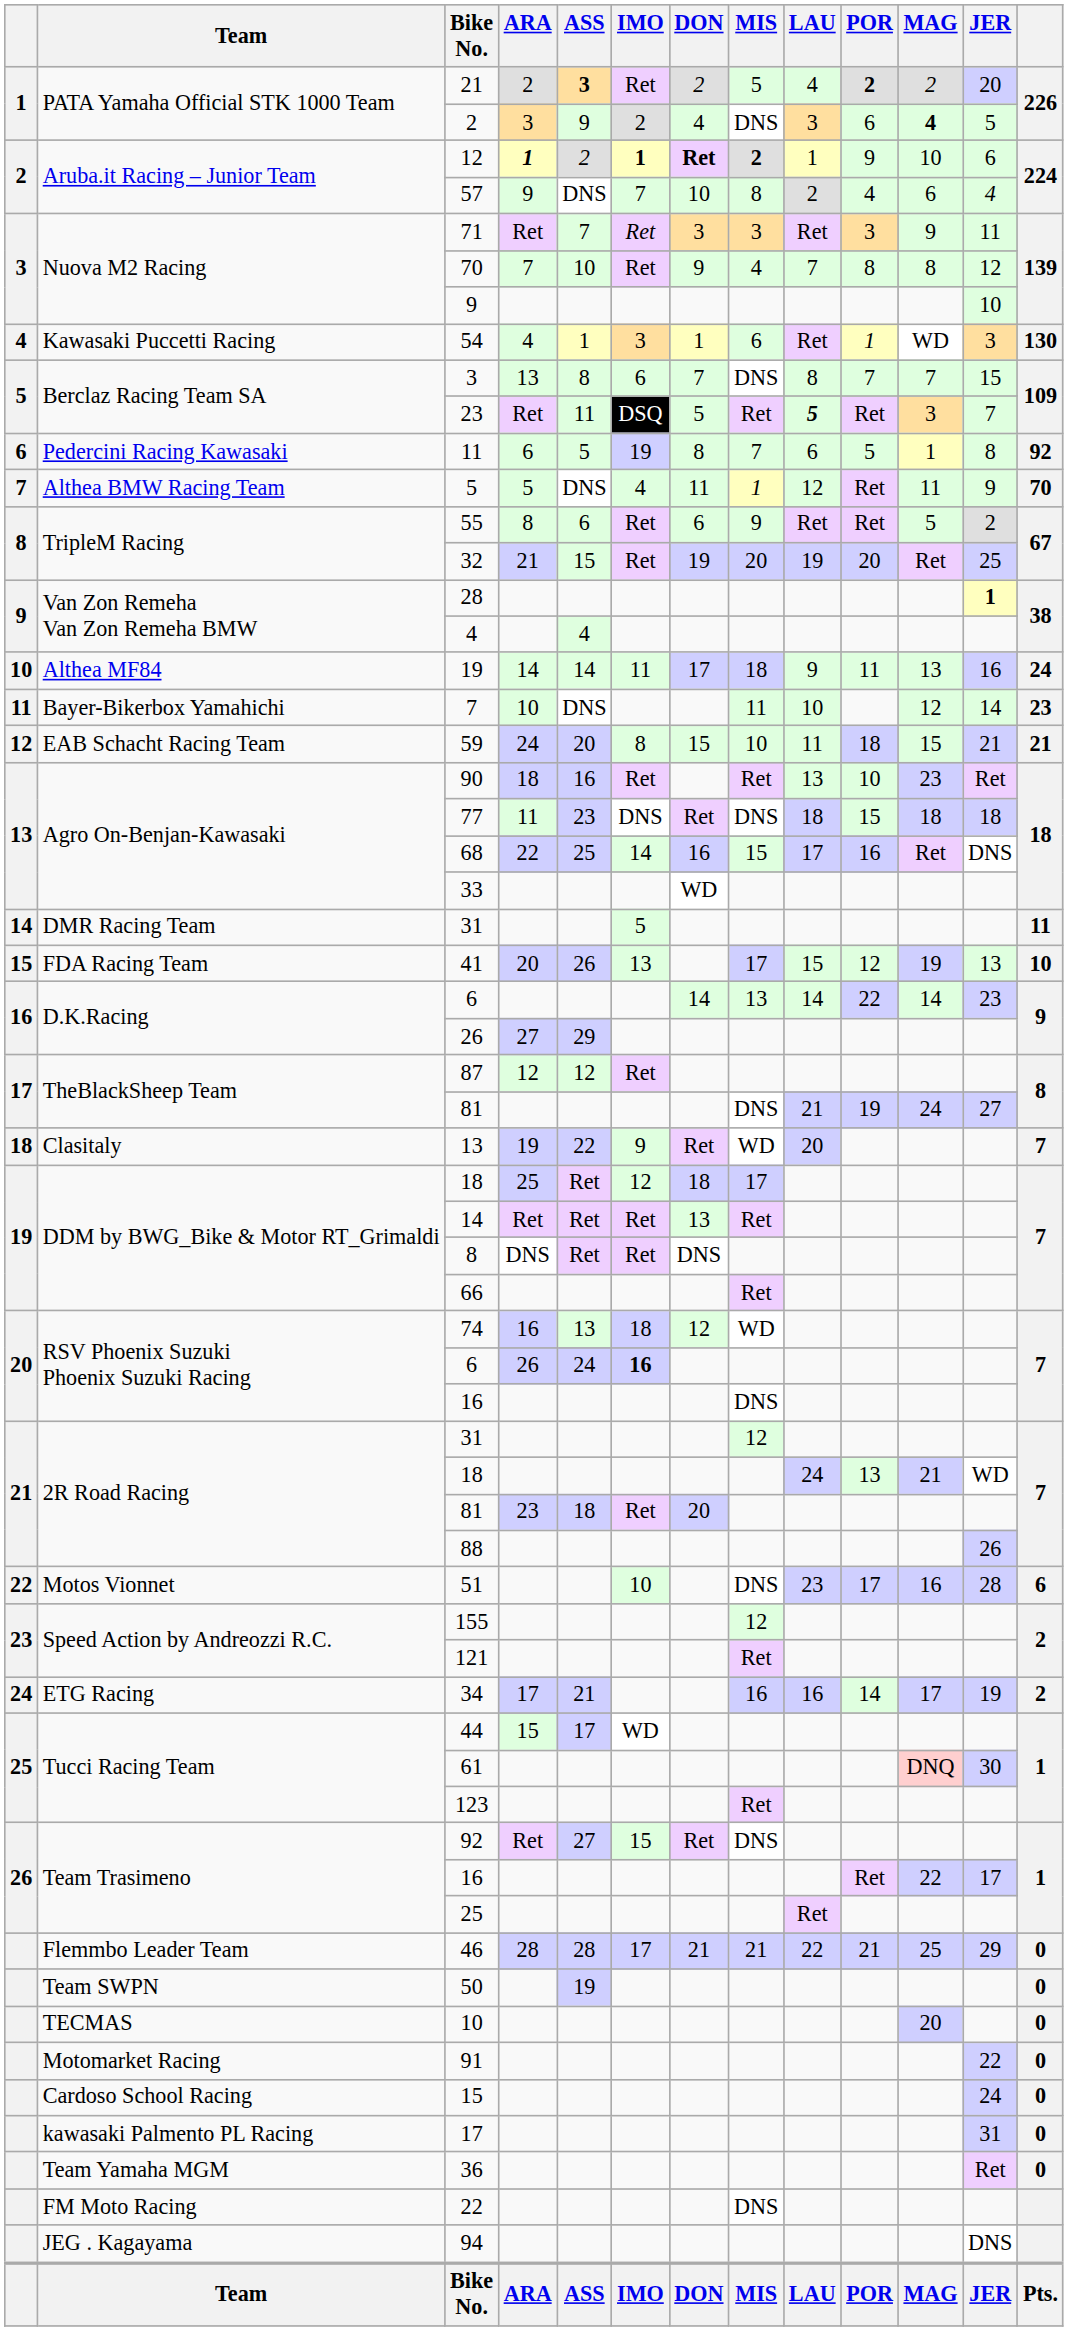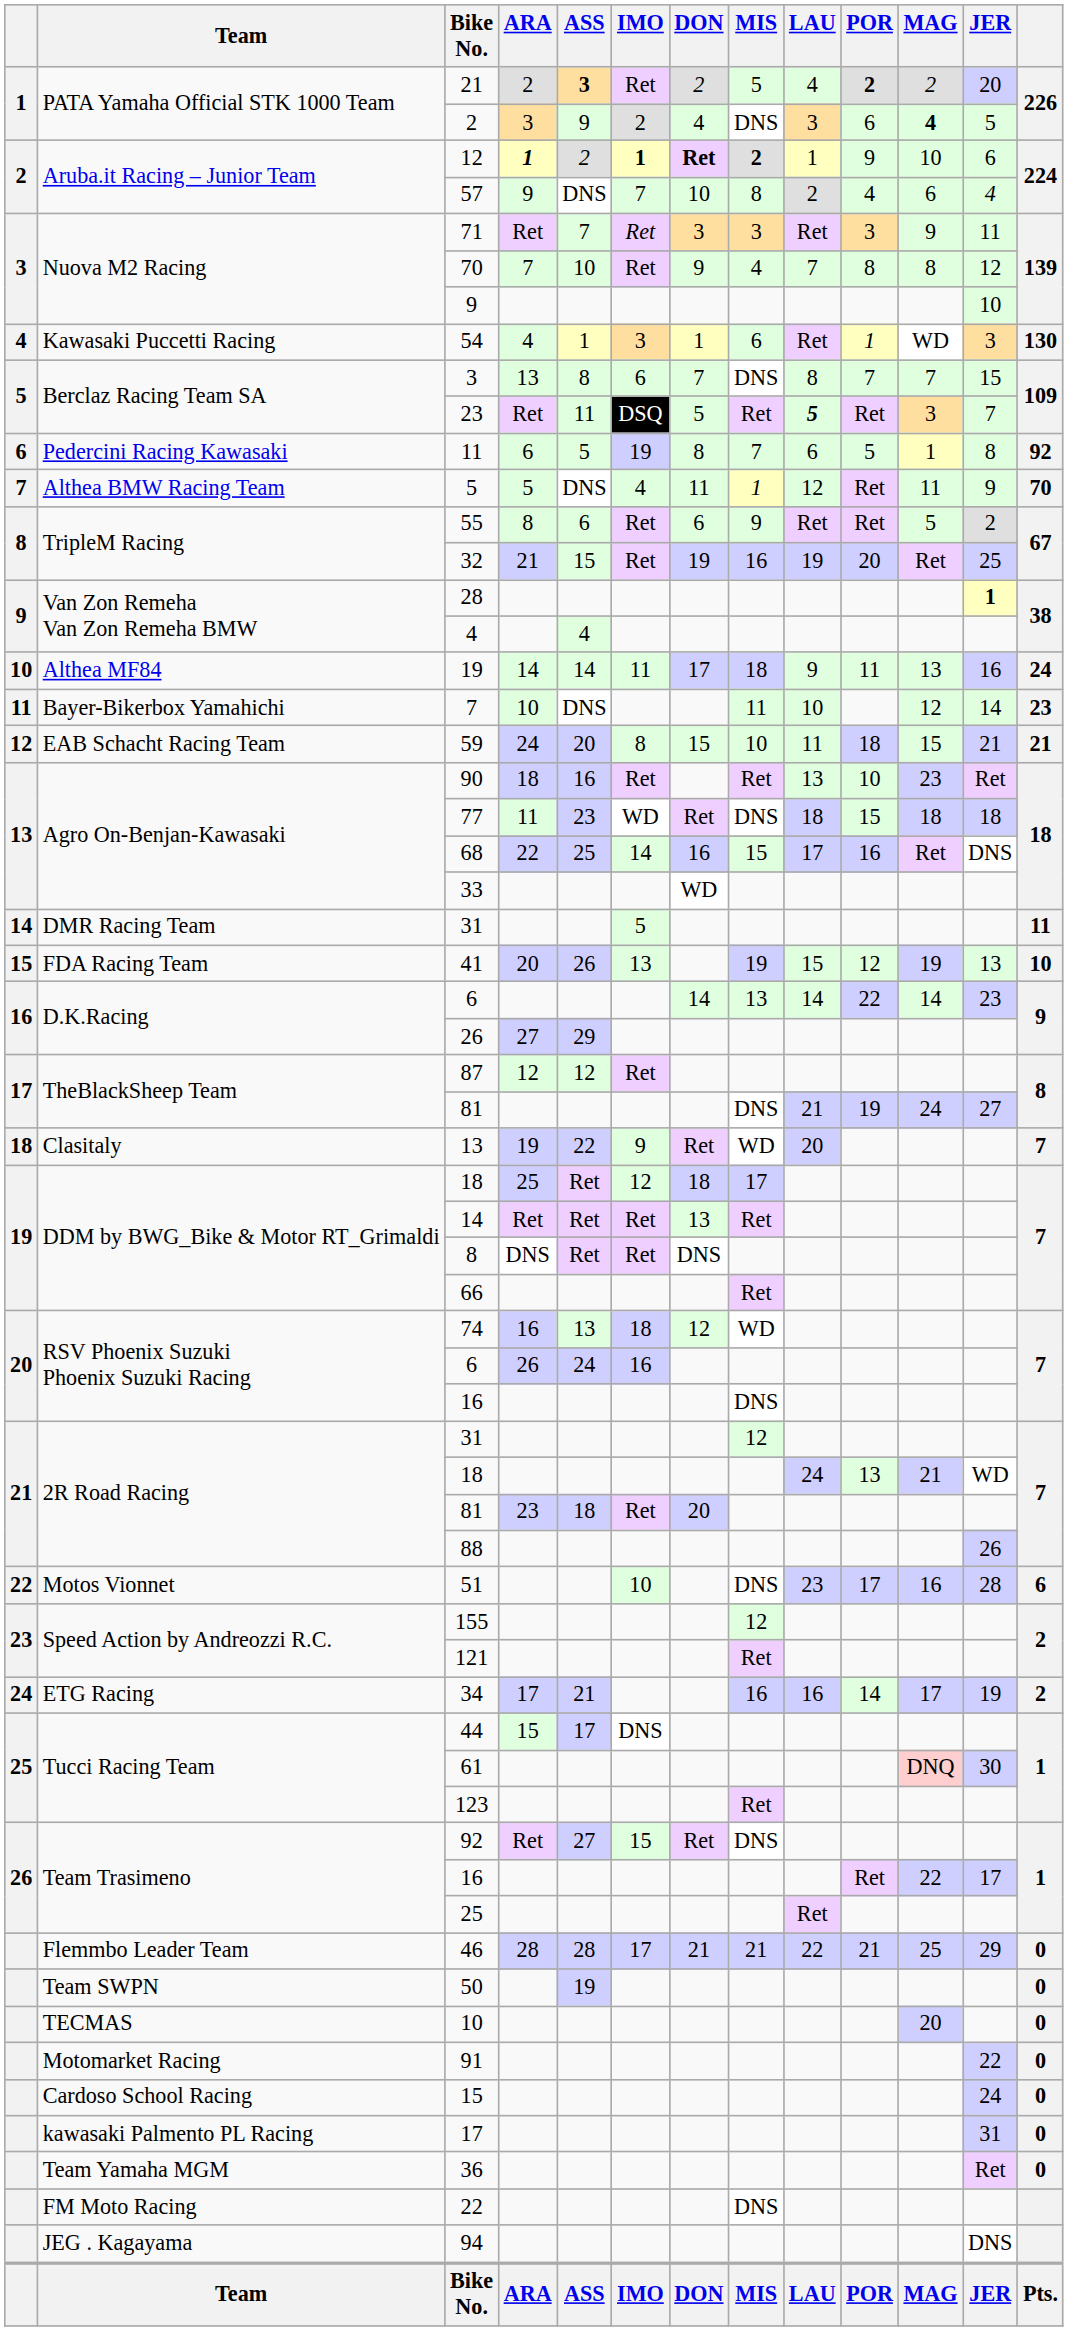(756, 560) 20 -> (756, 560) 16
(640, 816) DNS -> (640, 816) WD
(756, 962) 17 -> (756, 962) 19
(640, 1365) bold -> (640, 1365) normal
(640, 1730) WD -> (640, 1730) DNS
